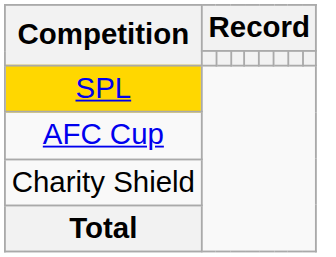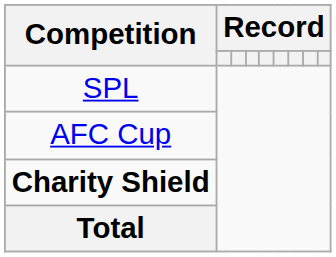(103, 88) gold background -> (111, 88) no background
(103, 181) normal -> (111, 181) bold
